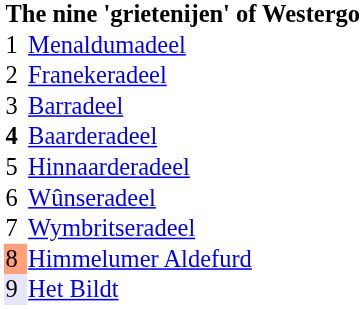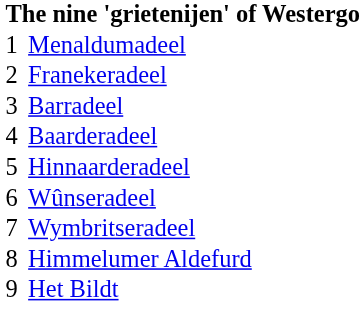(12, 136) bold -> (12, 136) normal
(12, 258) lightsalmon background -> (12, 258) no background
(12, 289) lavender background -> (12, 289) no background
